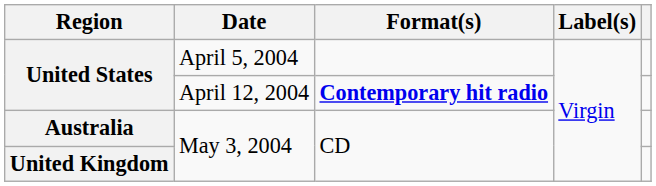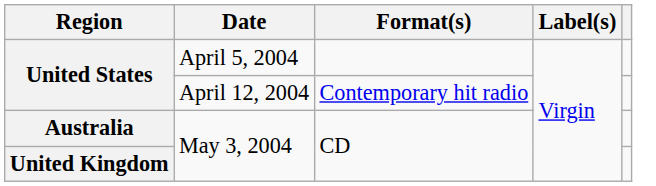(434, 92) bold -> (424, 92) normal
